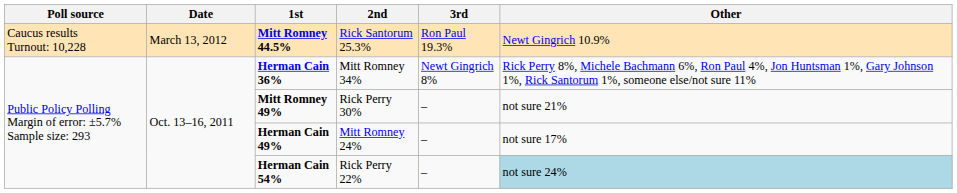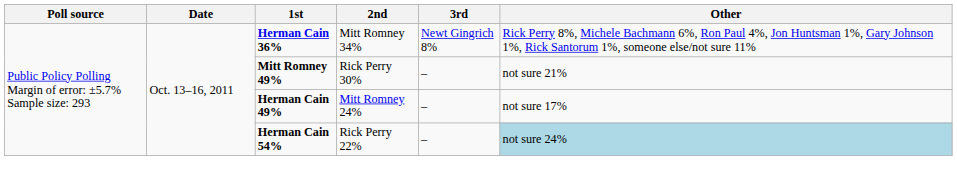- row: (292, 40)
